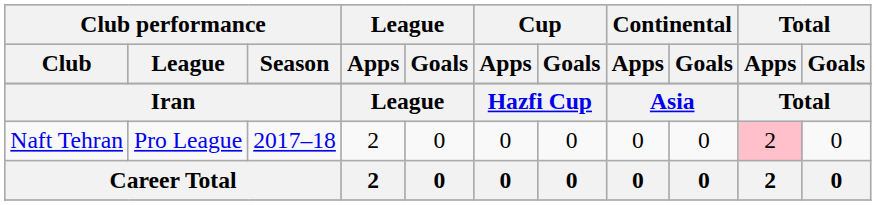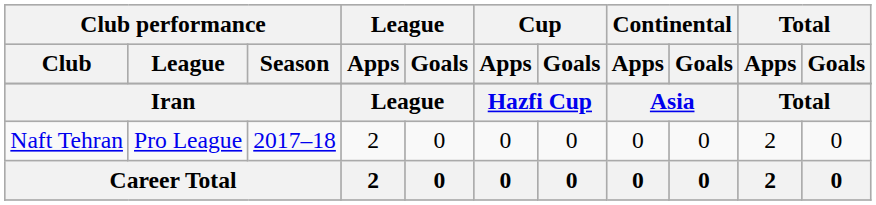(770, 141) pink background -> (770, 141) no background
